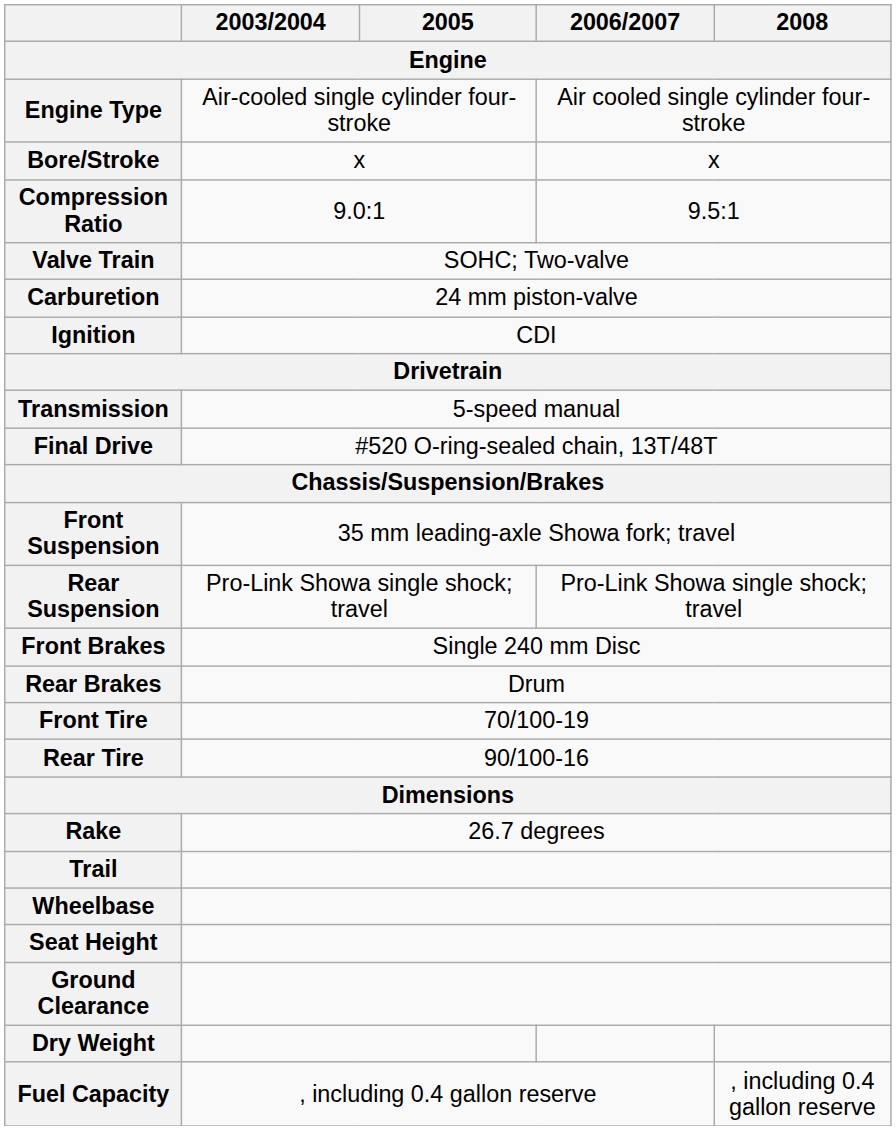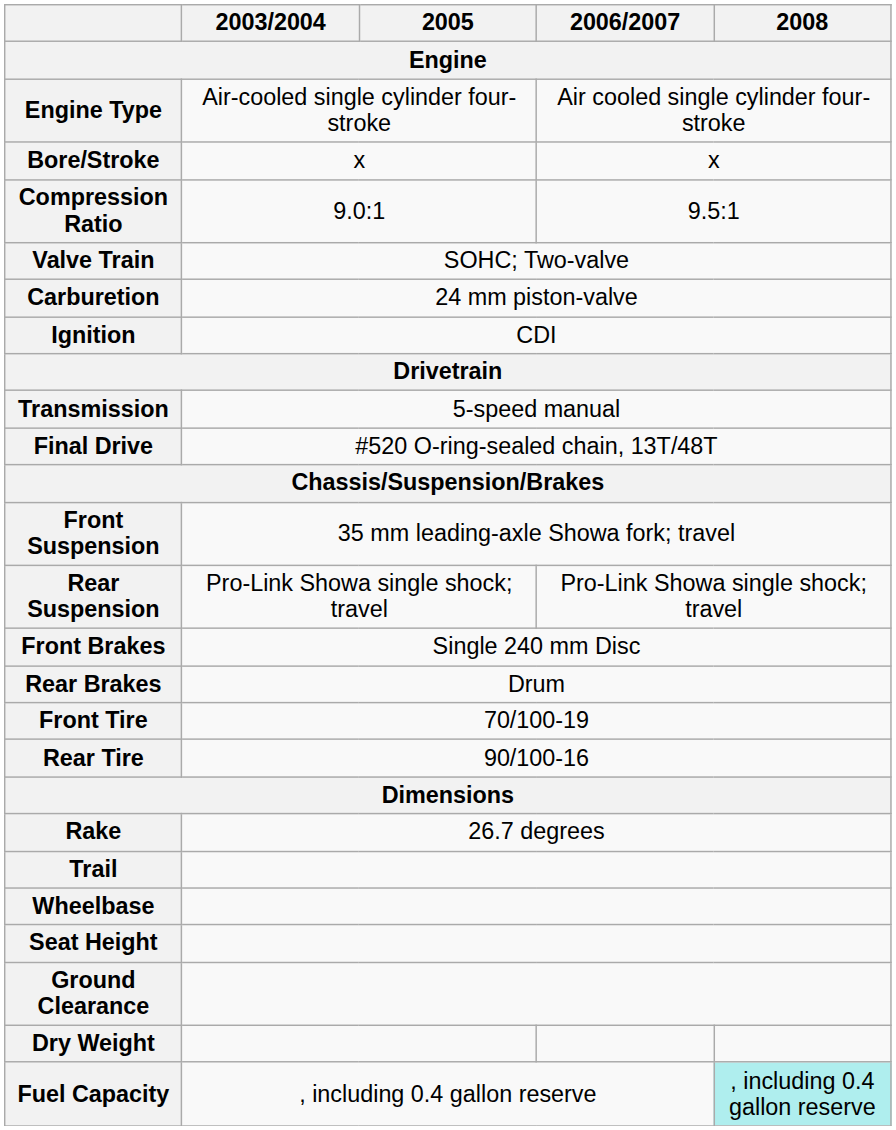(802, 1093) no background -> (802, 1093) paleturquoise background
